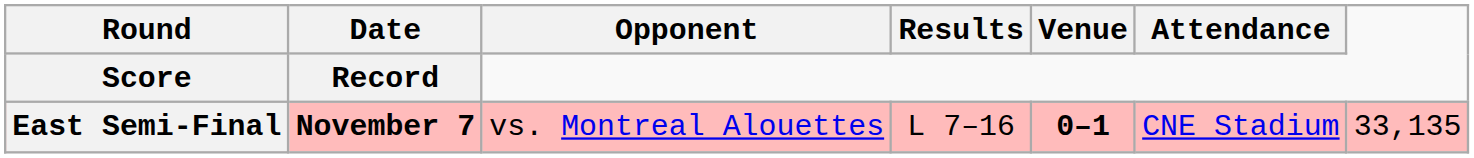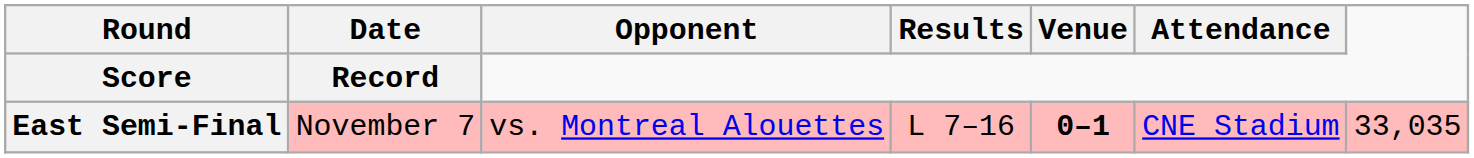(385, 127) bold -> (385, 127) normal
(1408, 127) 33,135 -> (1408, 127) 33,035
